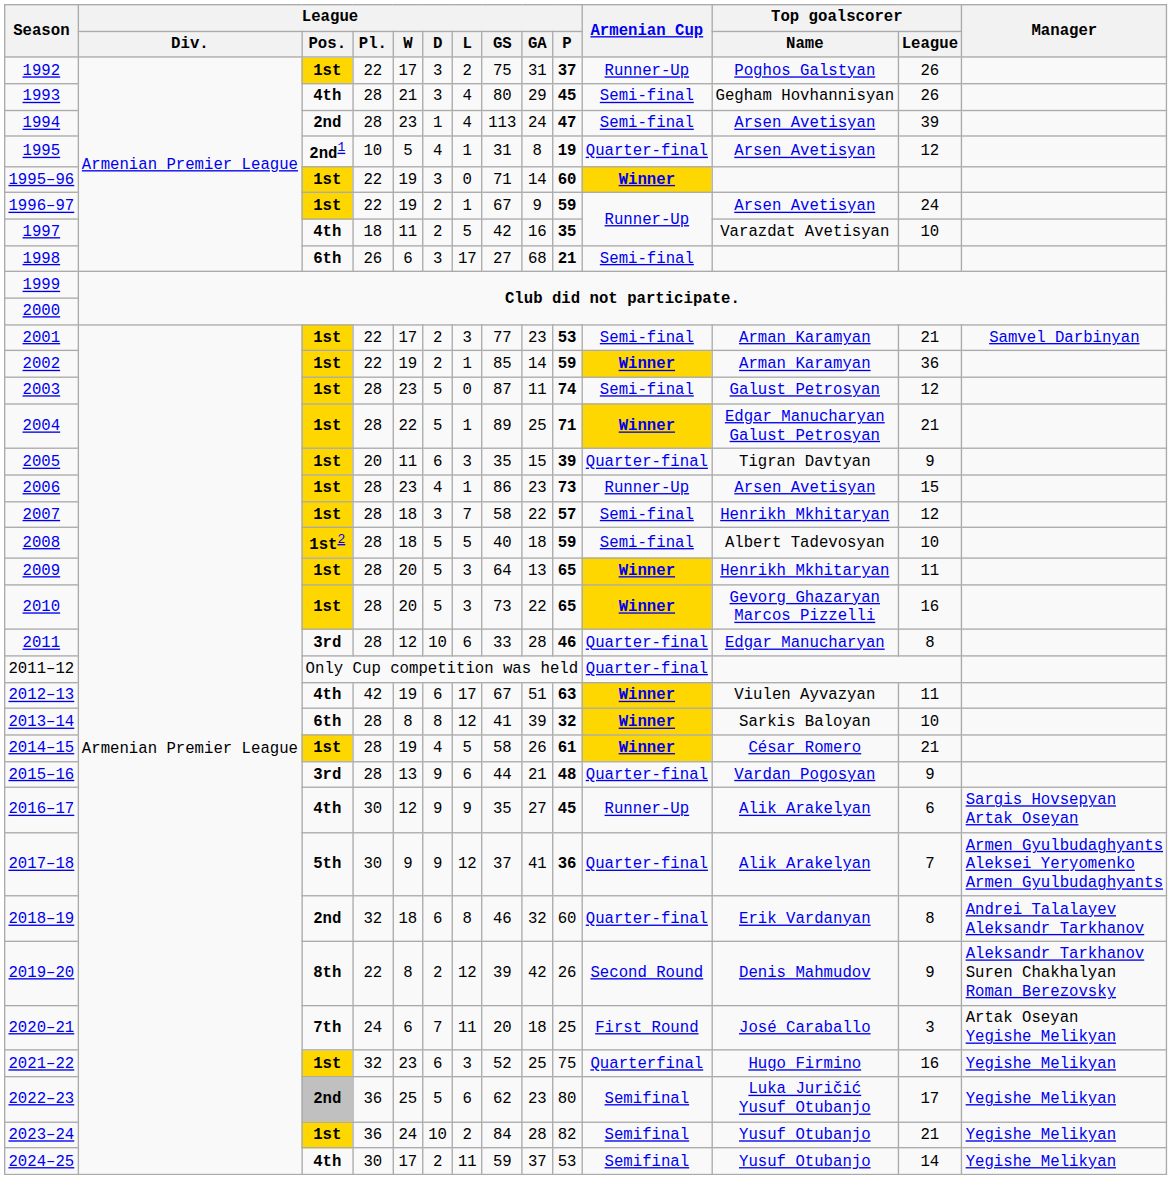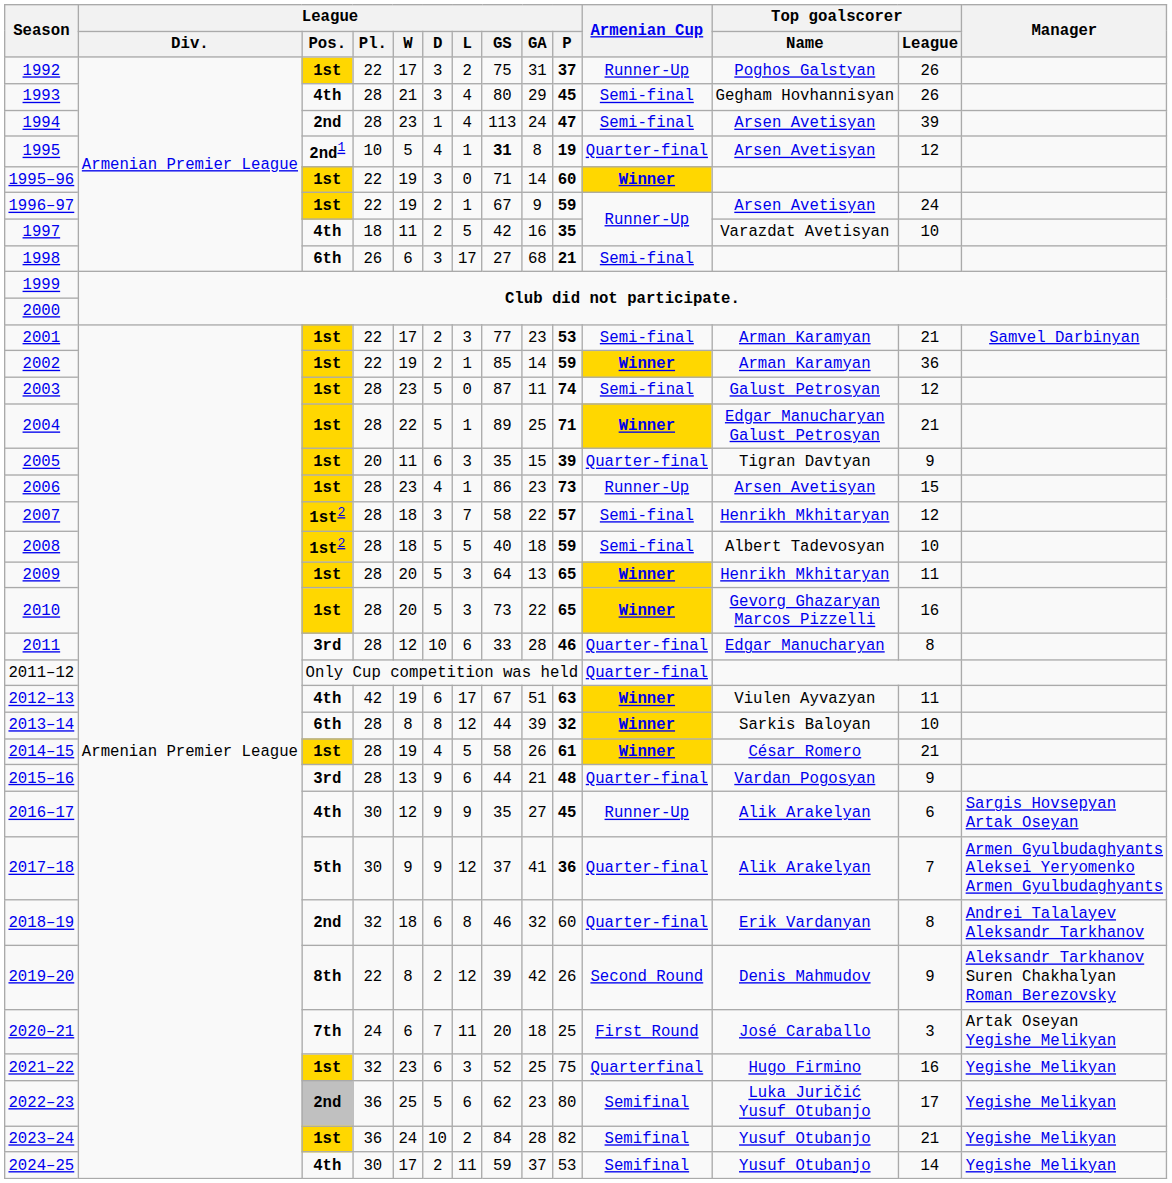(502, 151) normal -> (502, 151) bold
(327, 514) 1st -> (327, 516) 1st2
(502, 721) 41 -> (502, 725) 44
